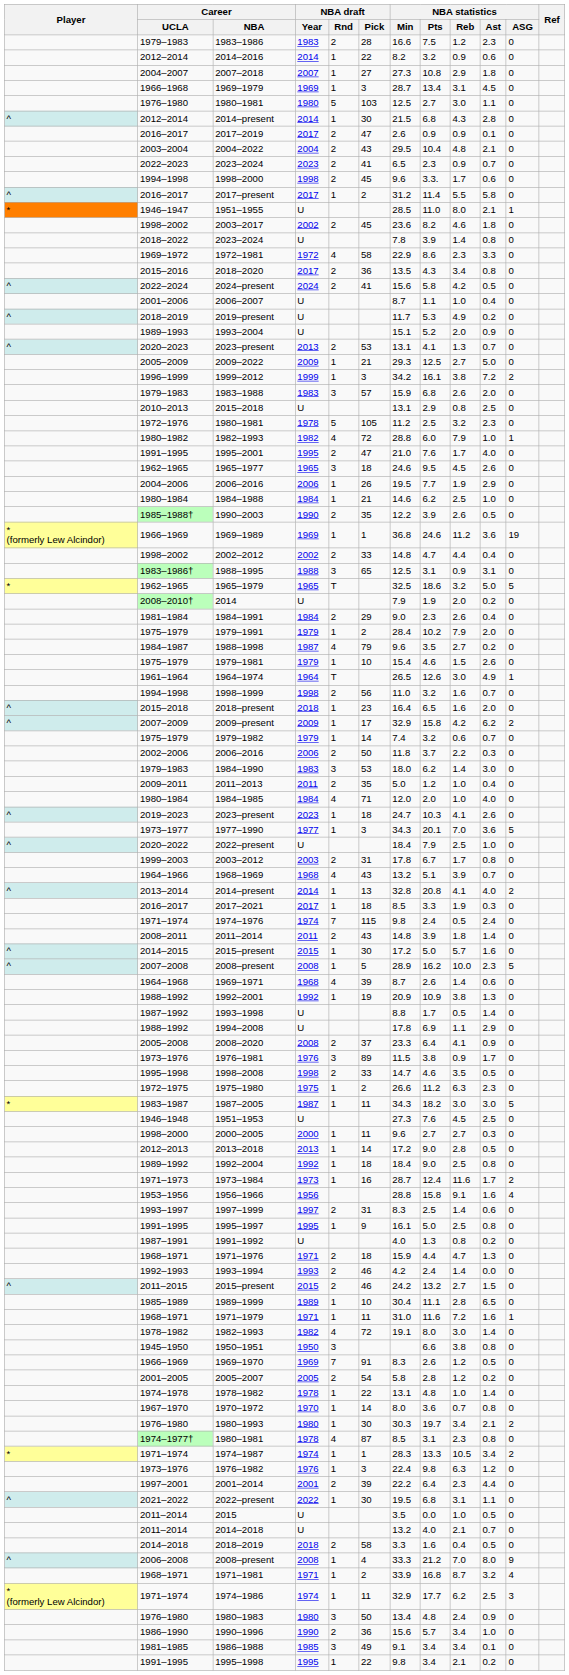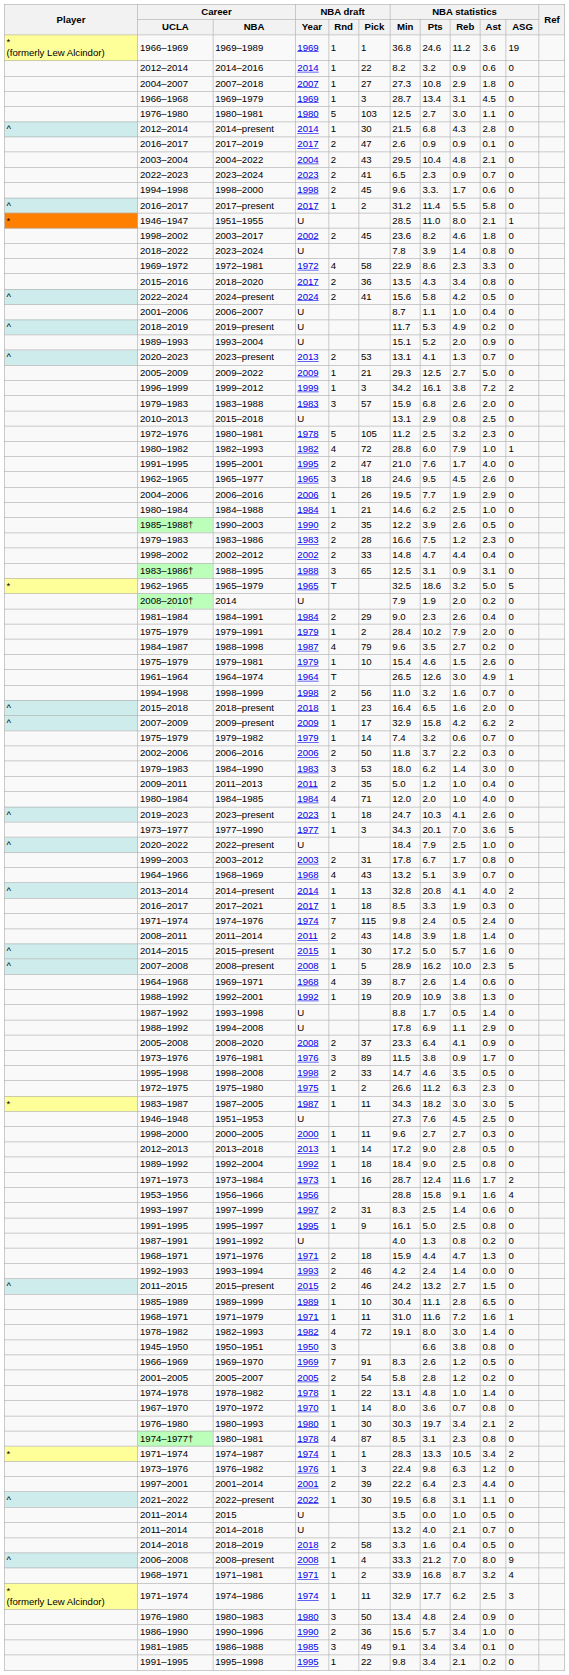rows swapped: (164, 535) <-> (164, 42)
